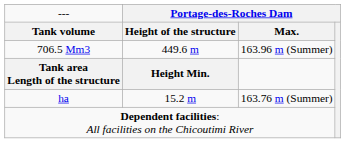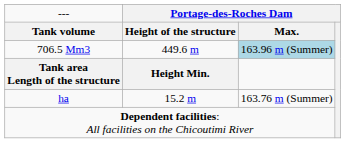(287, 49) no background -> (287, 49) lightblue background
